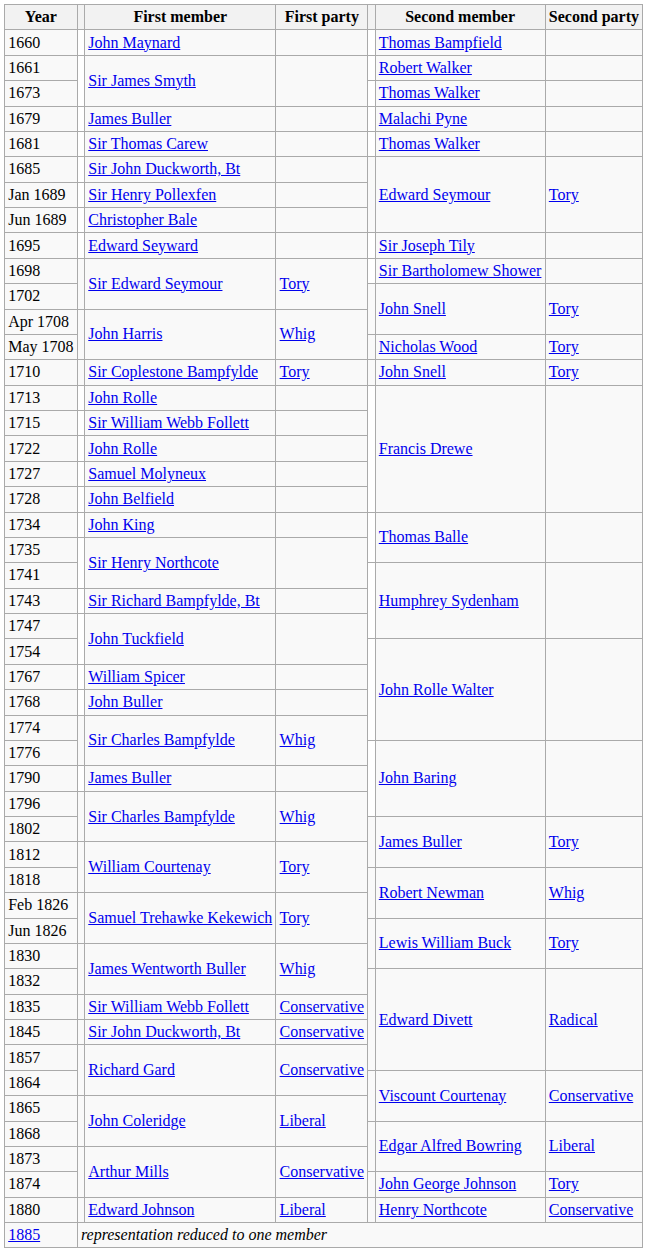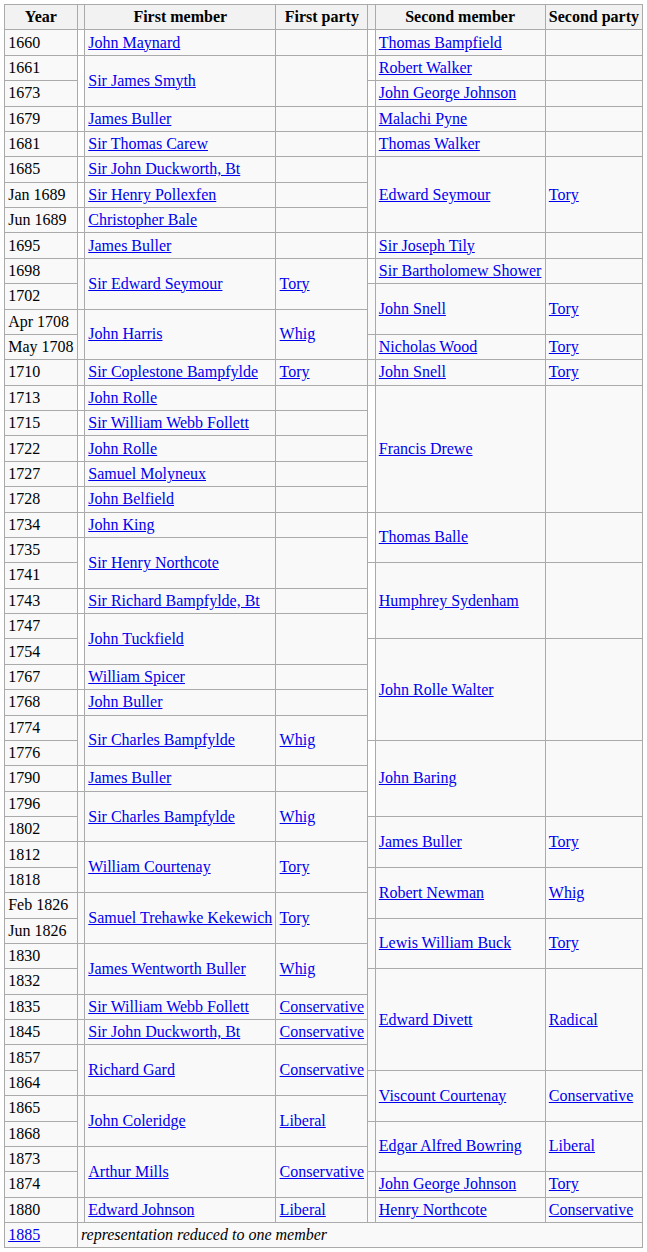(429, 93) Thomas Walker -> (448, 93) John George Johnson
(143, 245) Edward Seyward -> (130, 245) James Buller
